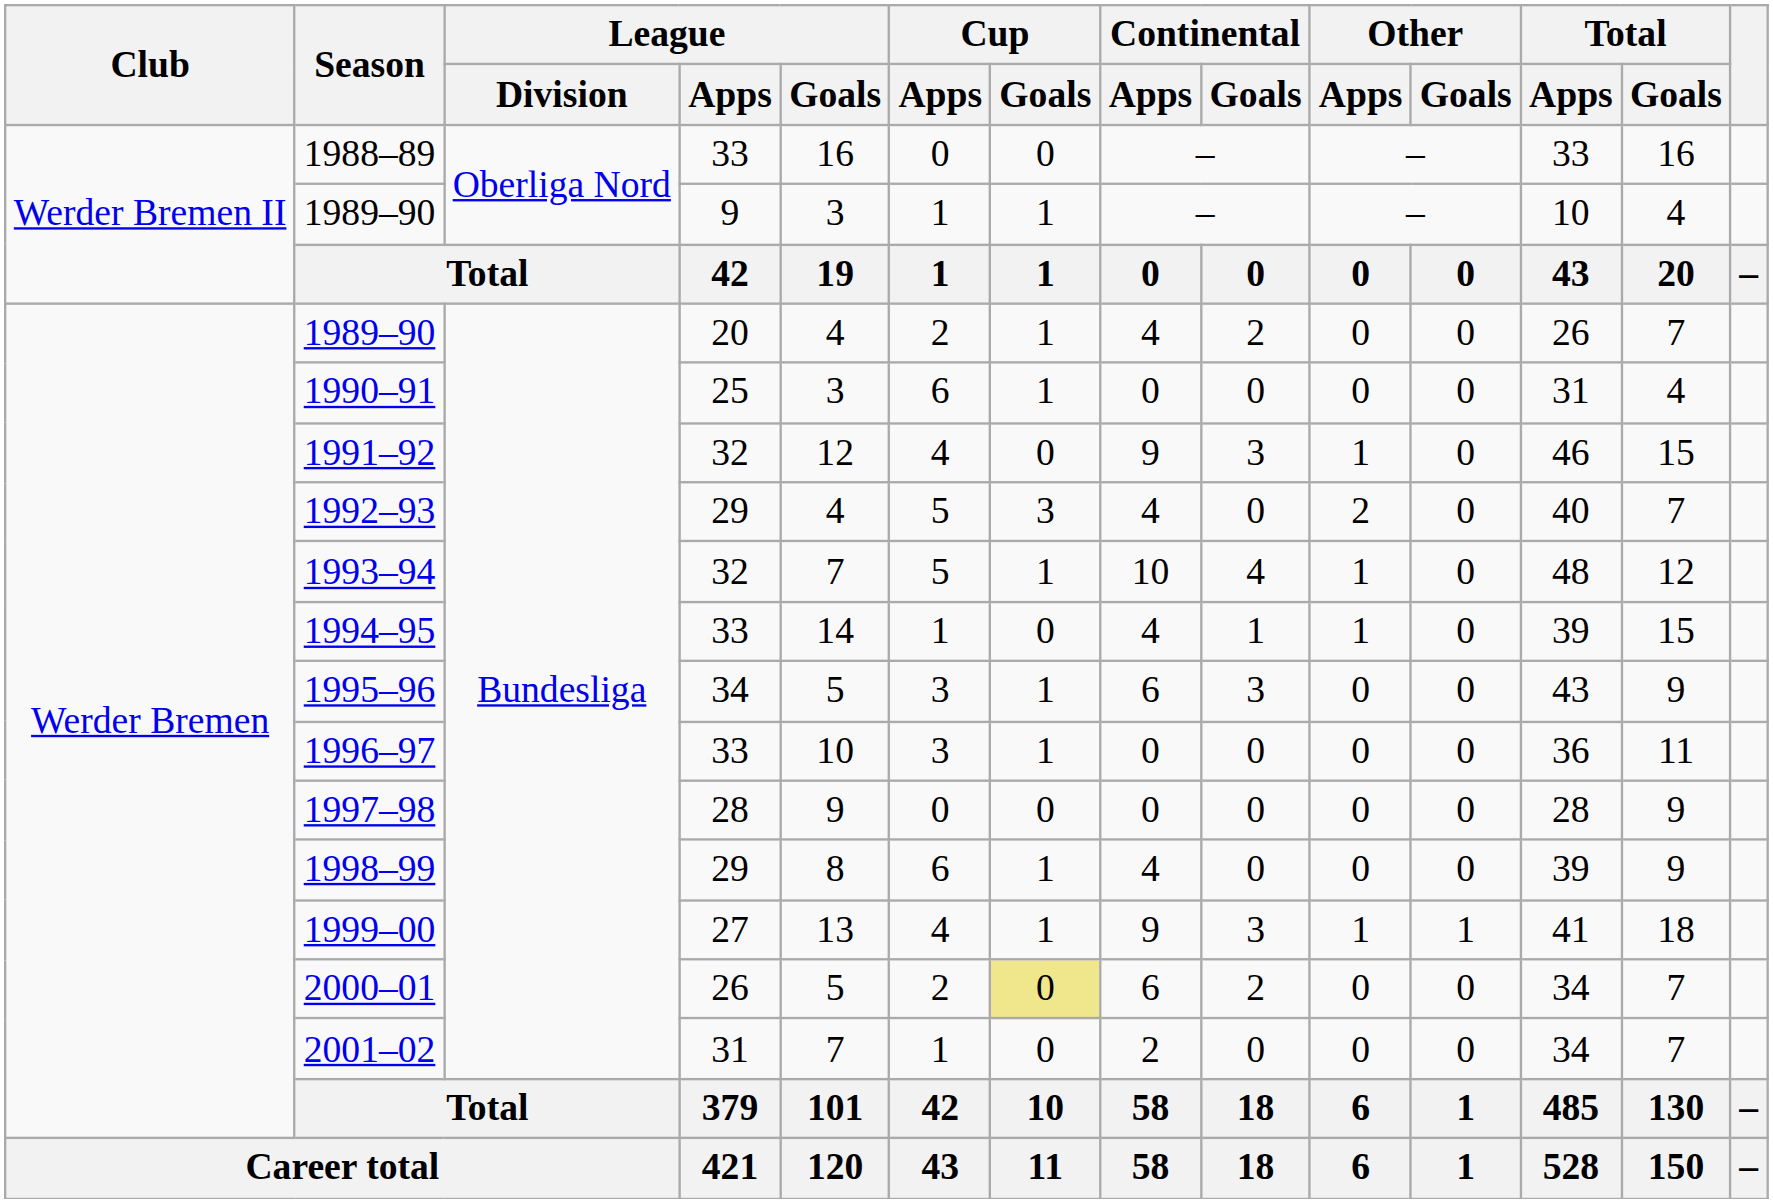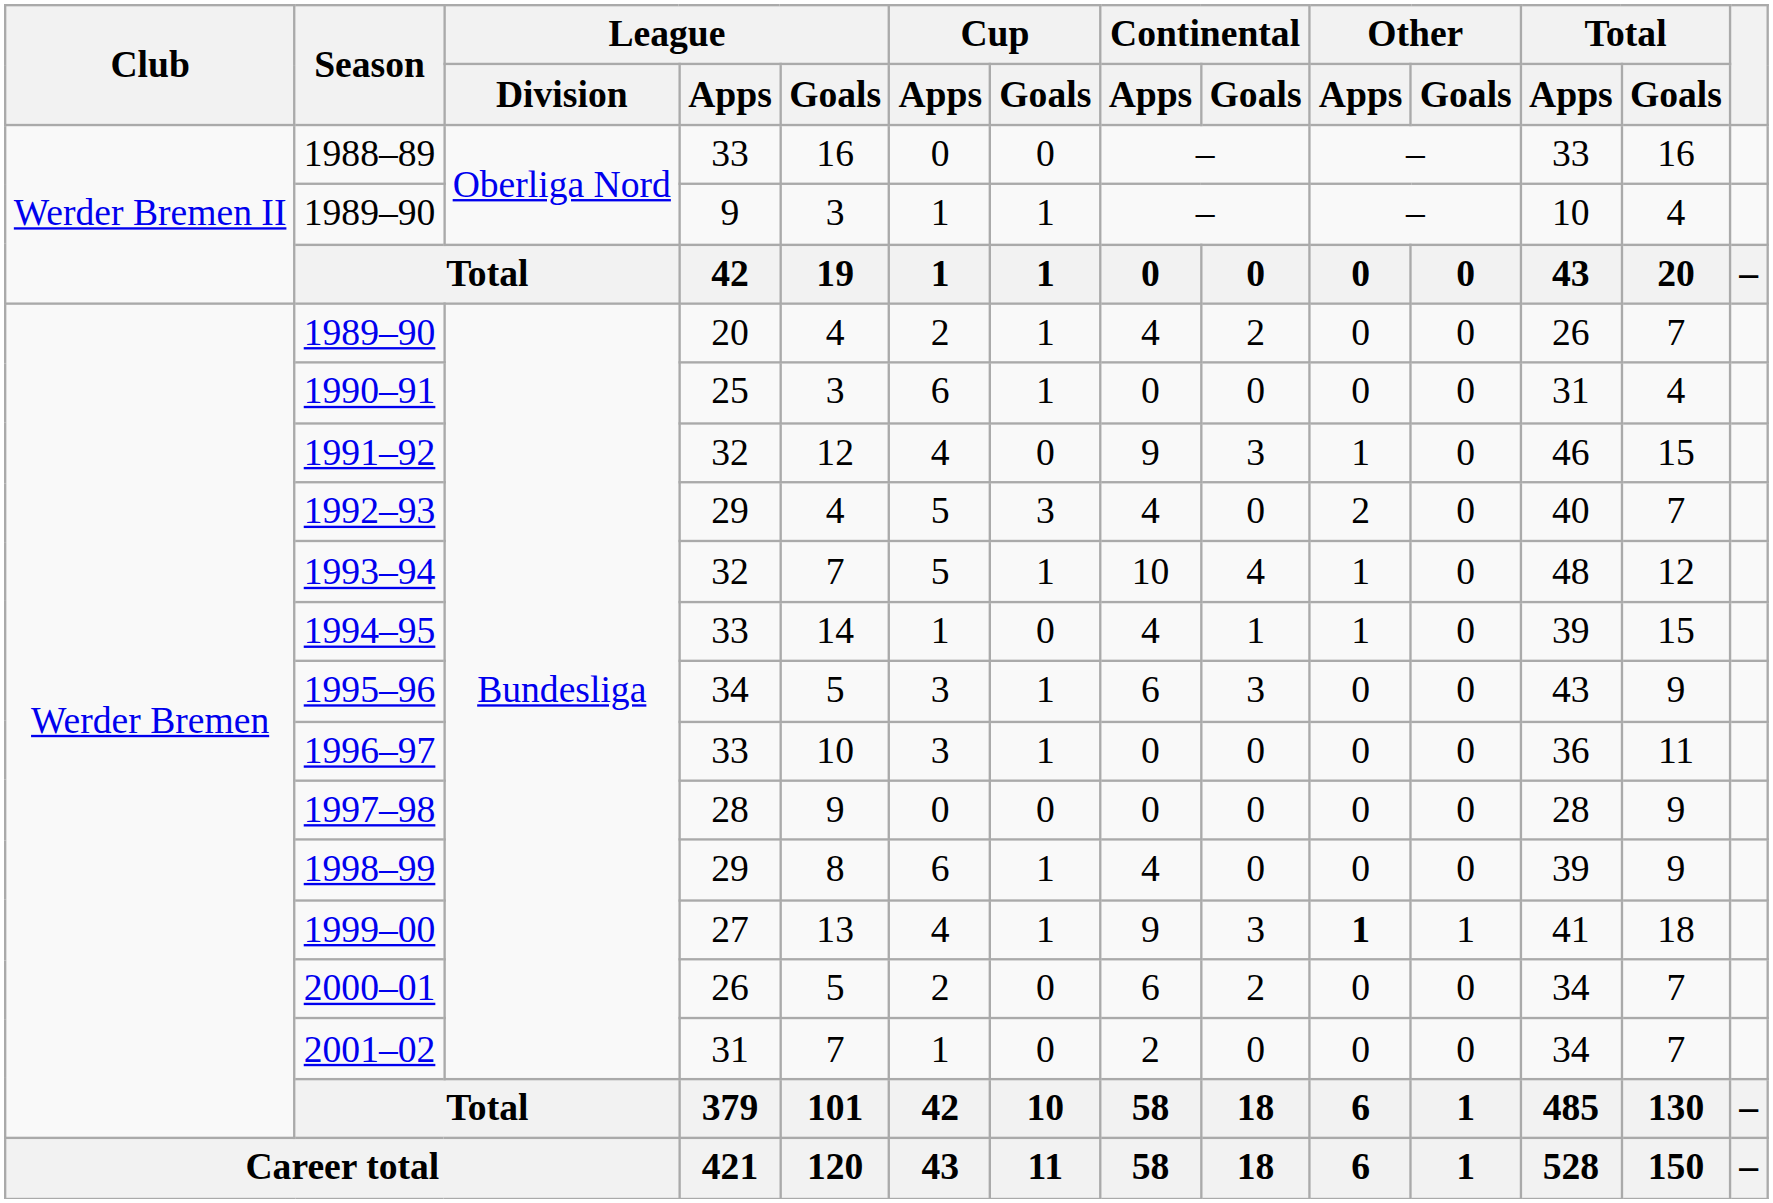(1361, 928) normal -> (1361, 928) bold
(1045, 988) khaki background -> (1045, 988) no background
